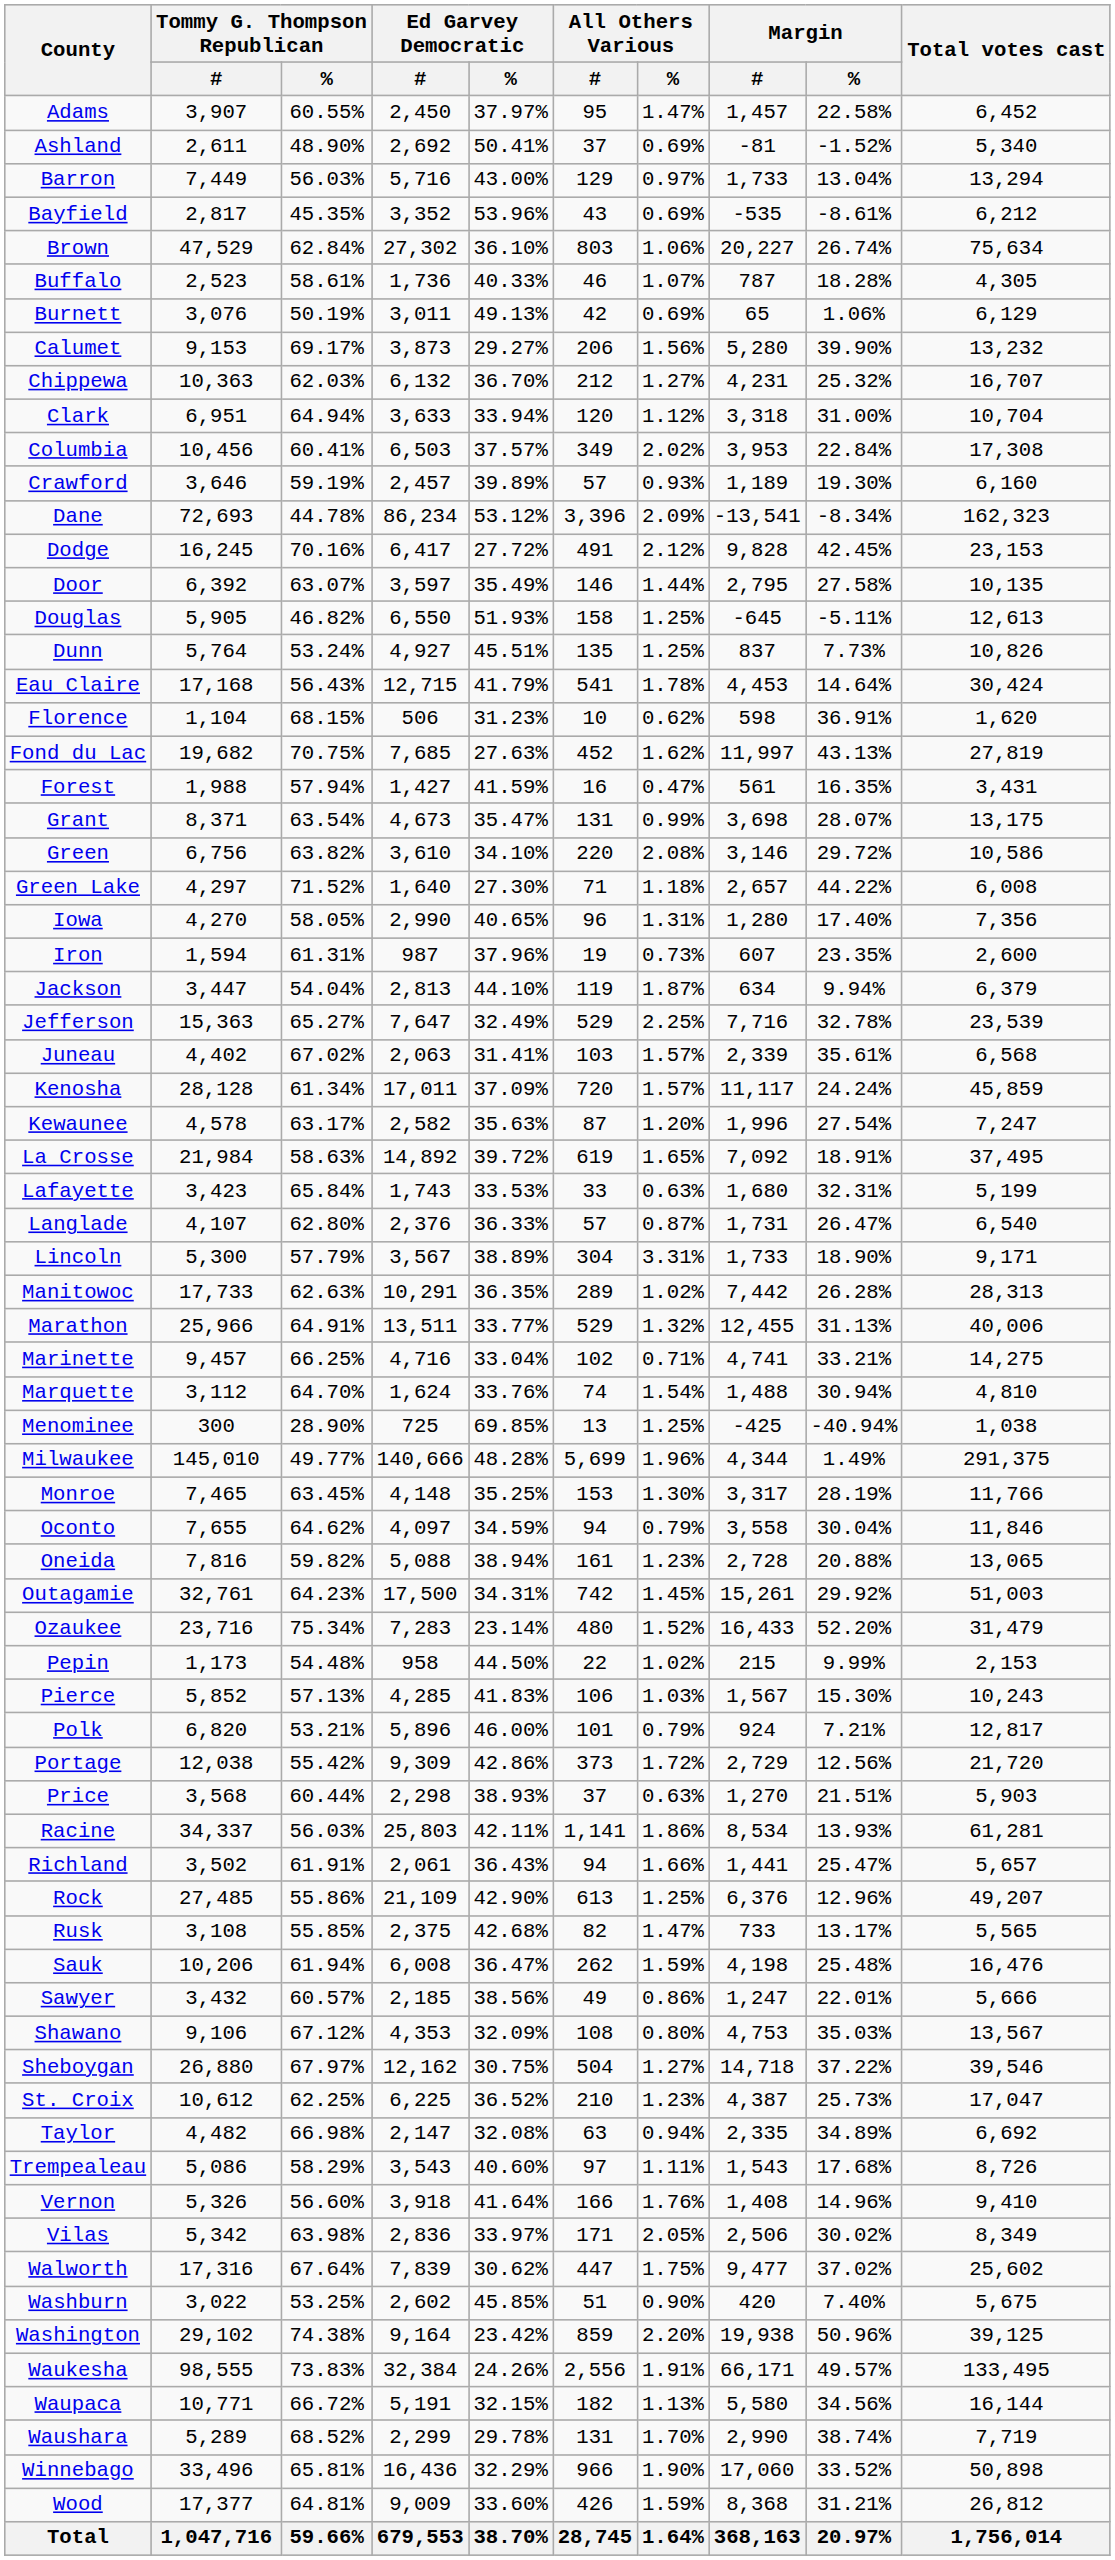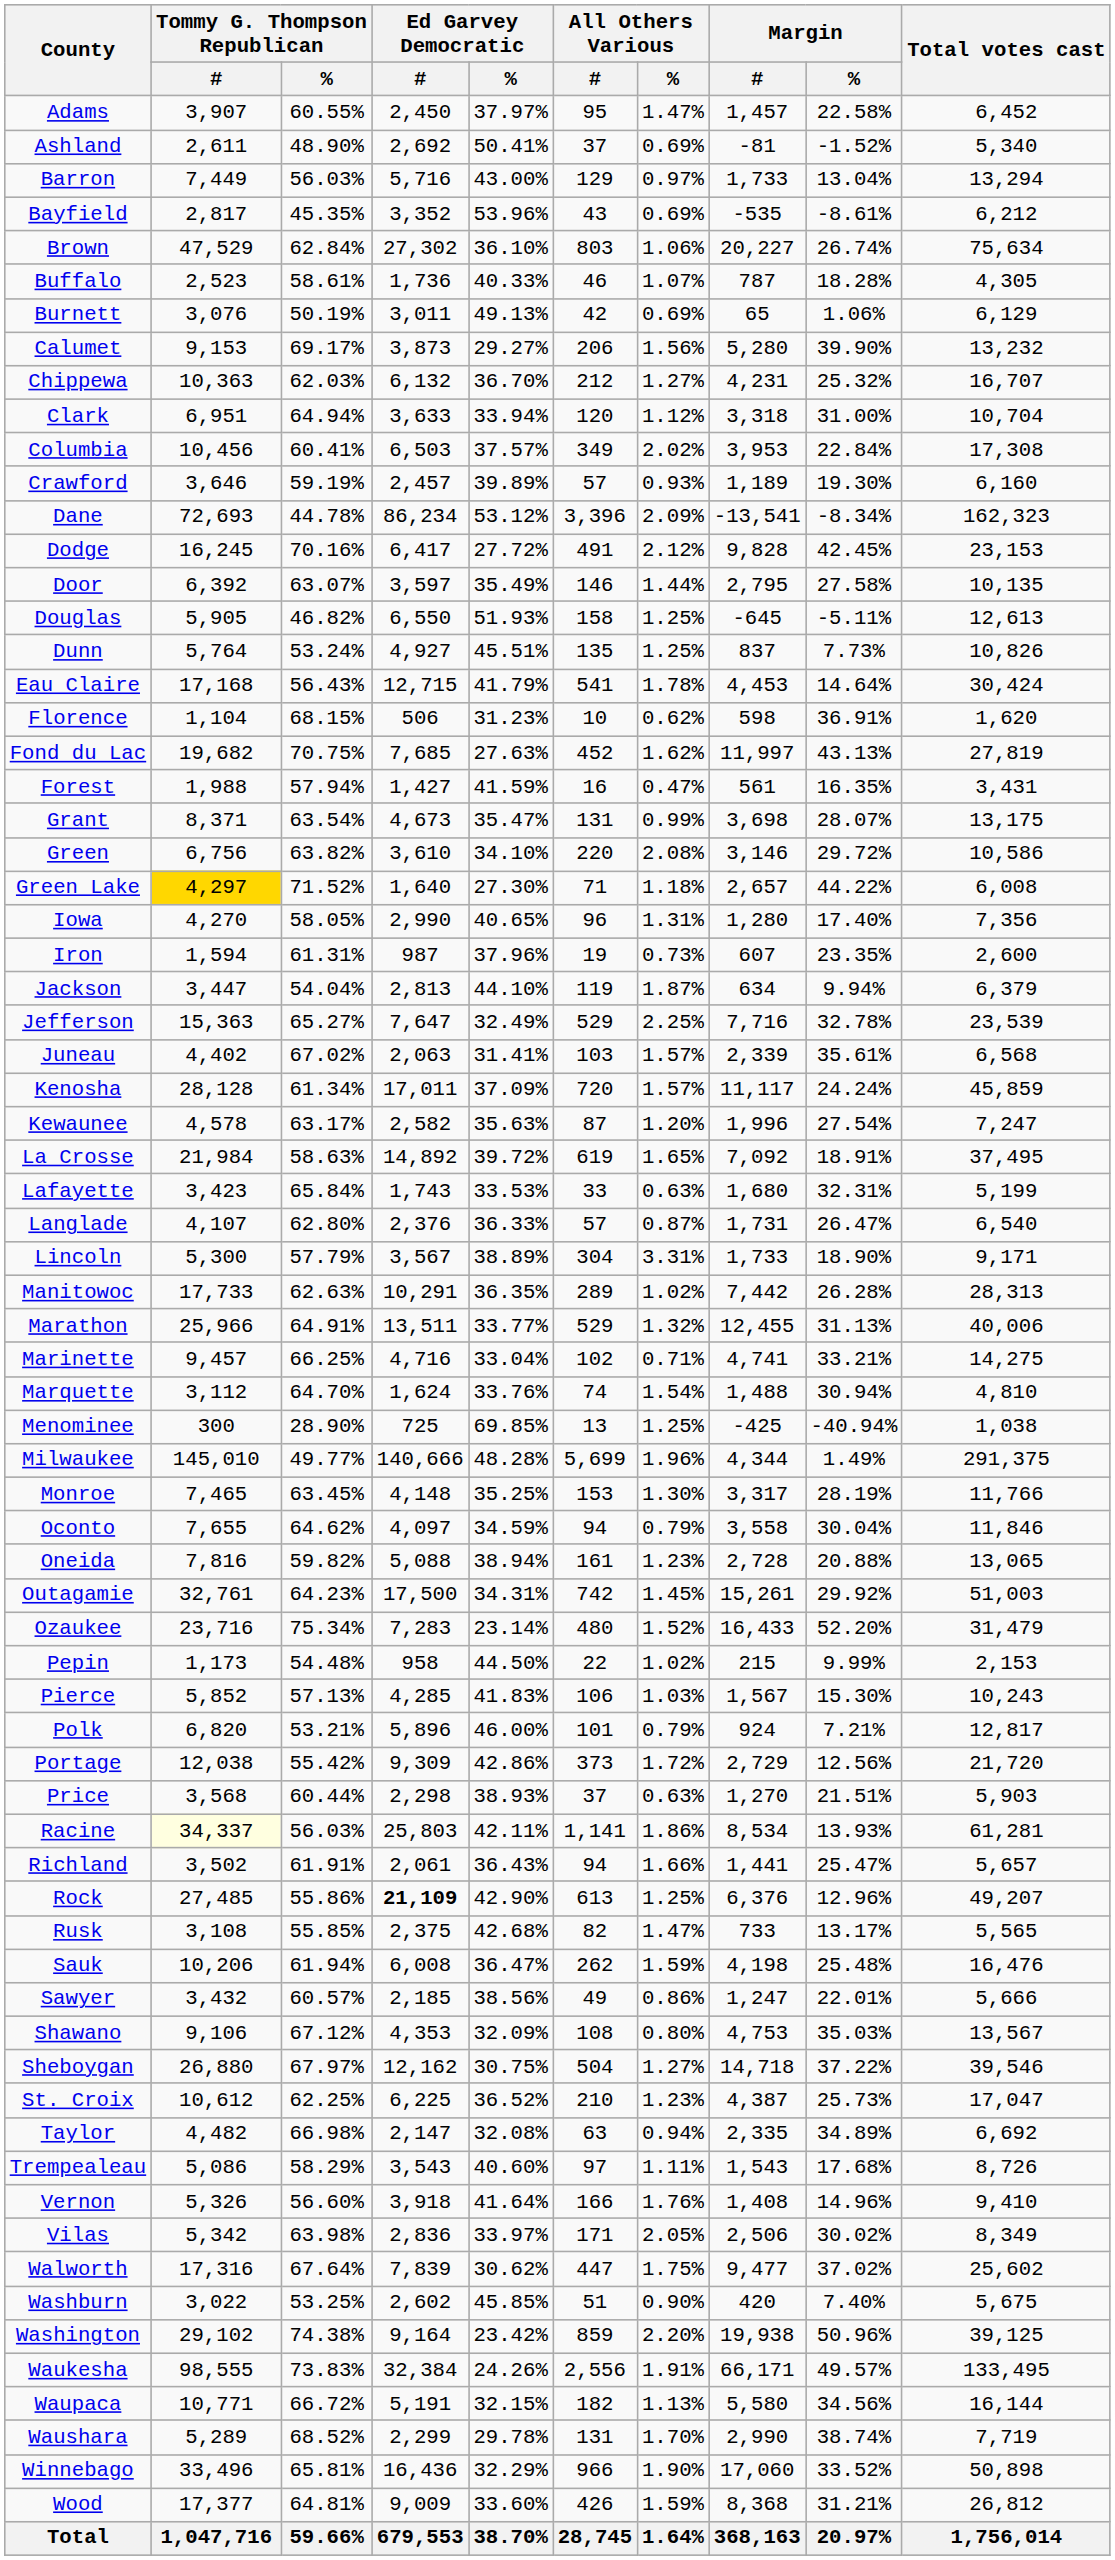(216, 888) no background -> (216, 888) gold background
(216, 1831) no background -> (216, 1831) lightyellow background
(420, 1898) normal -> (420, 1898) bold
